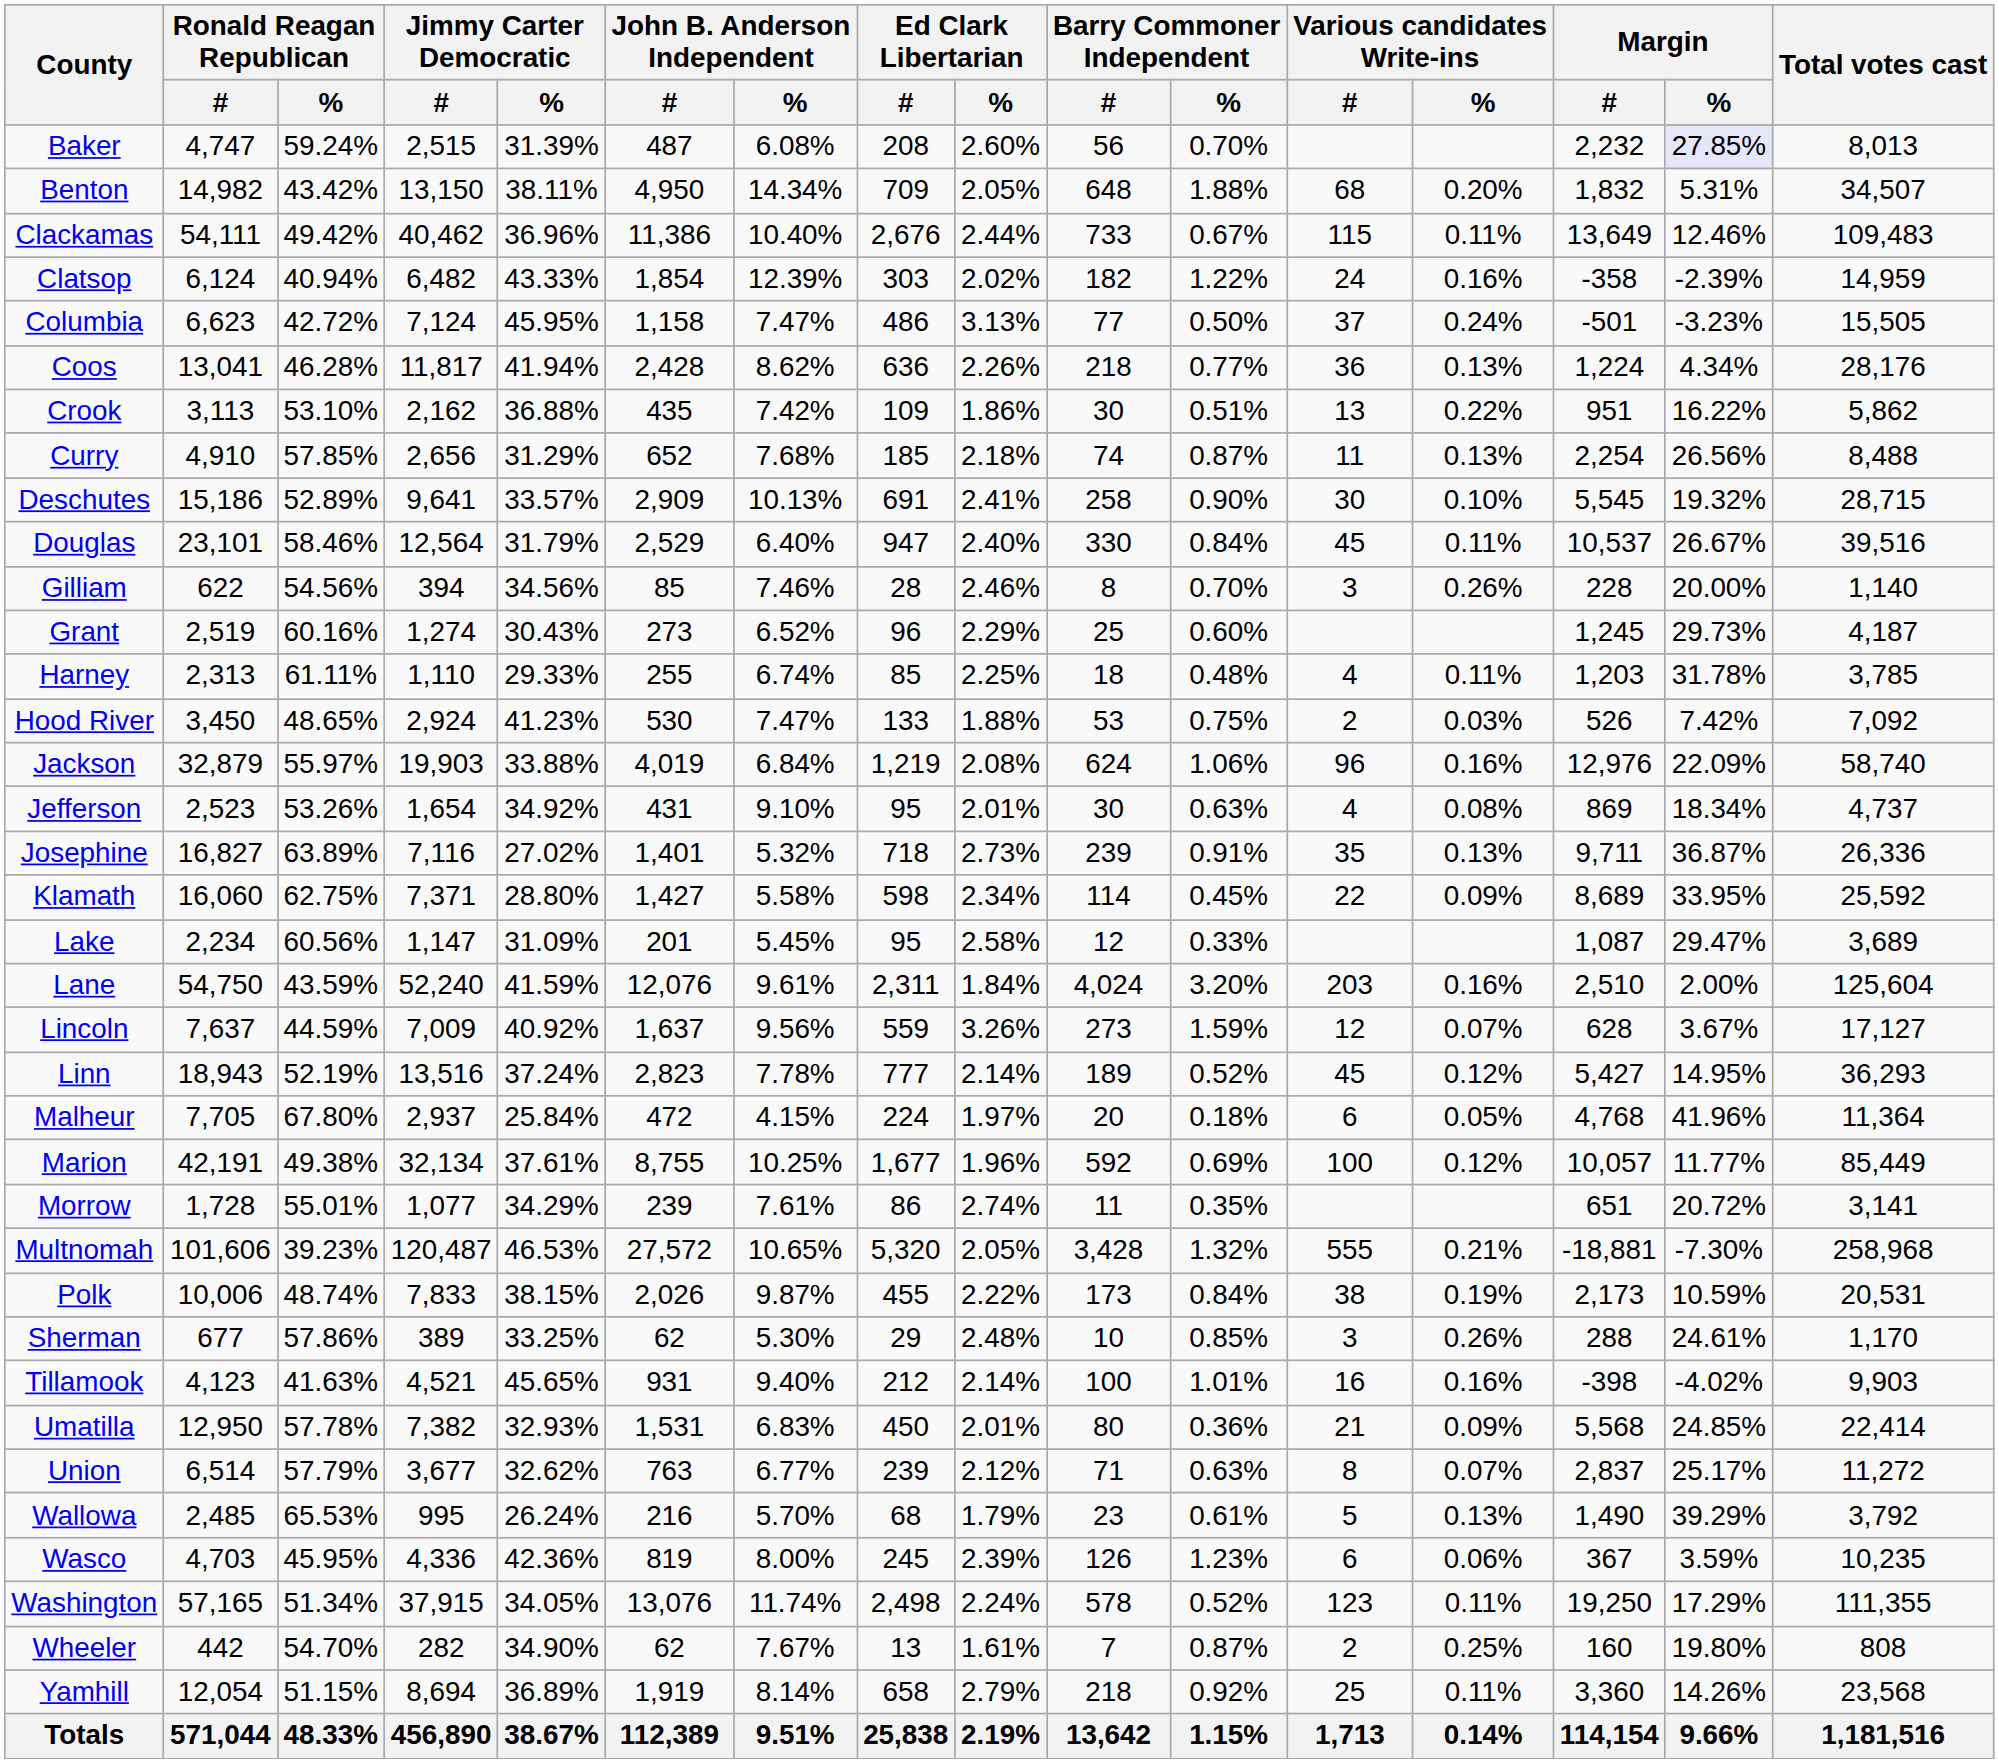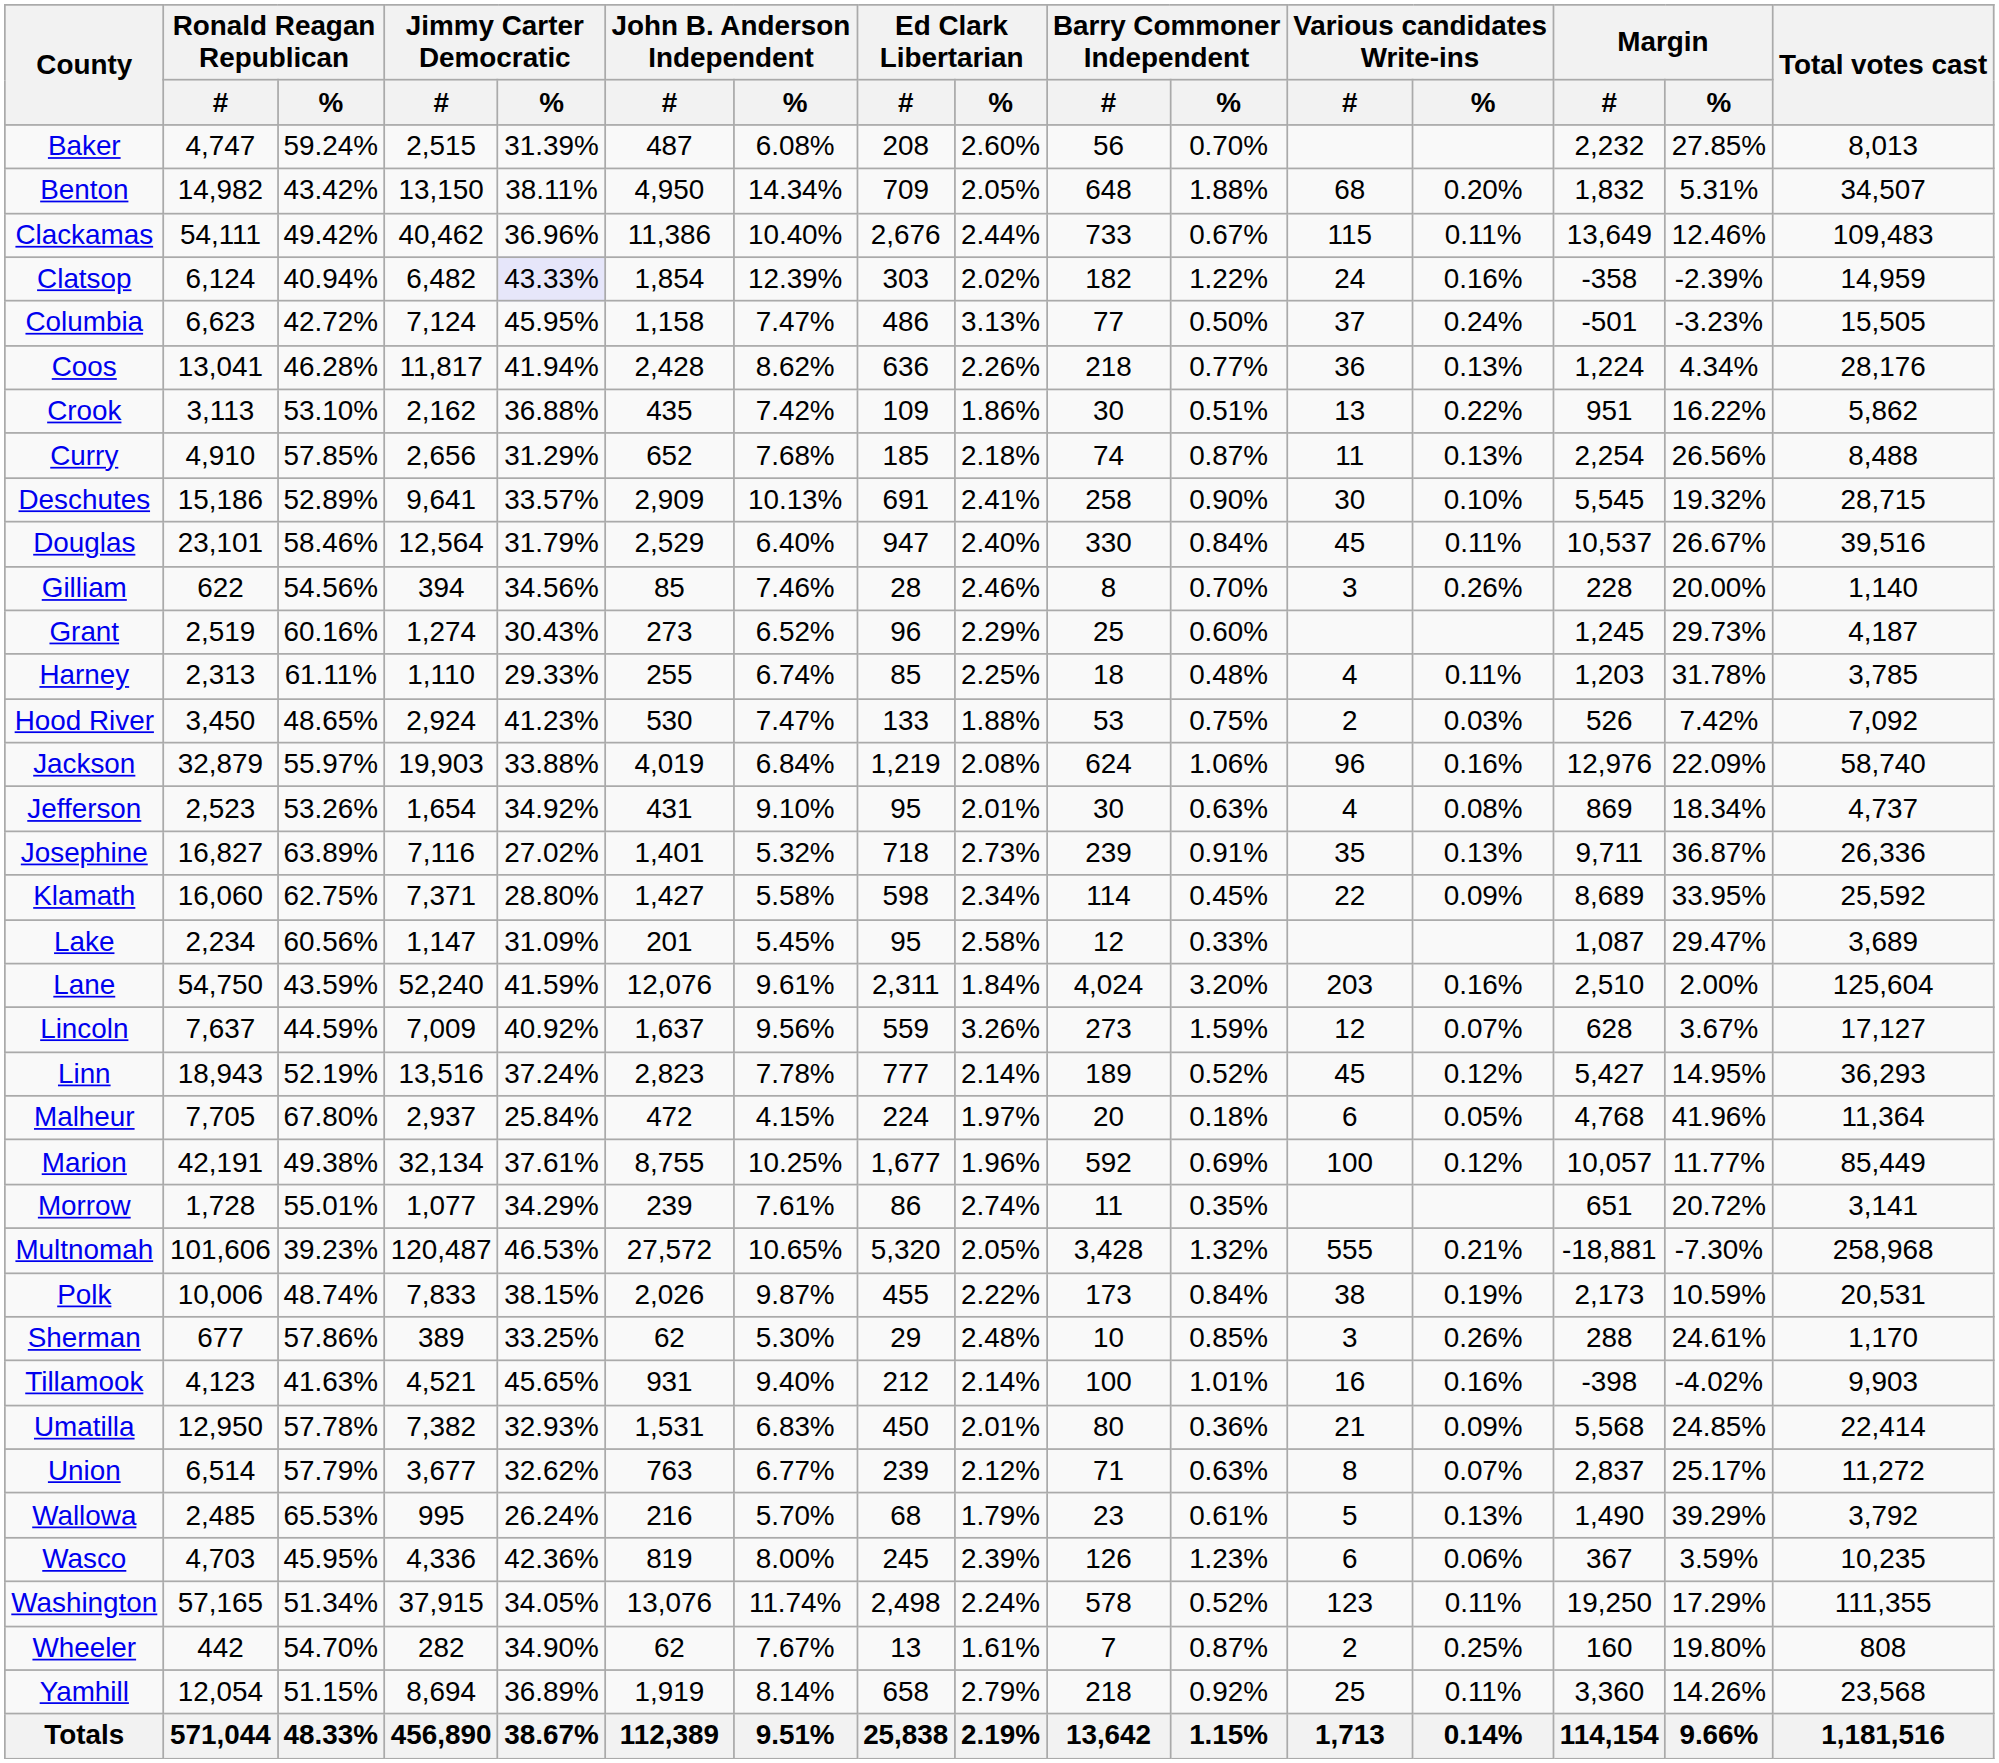(1719, 146) lavender background -> (1719, 146) no background
(552, 278) no background -> (552, 278) lavender background
